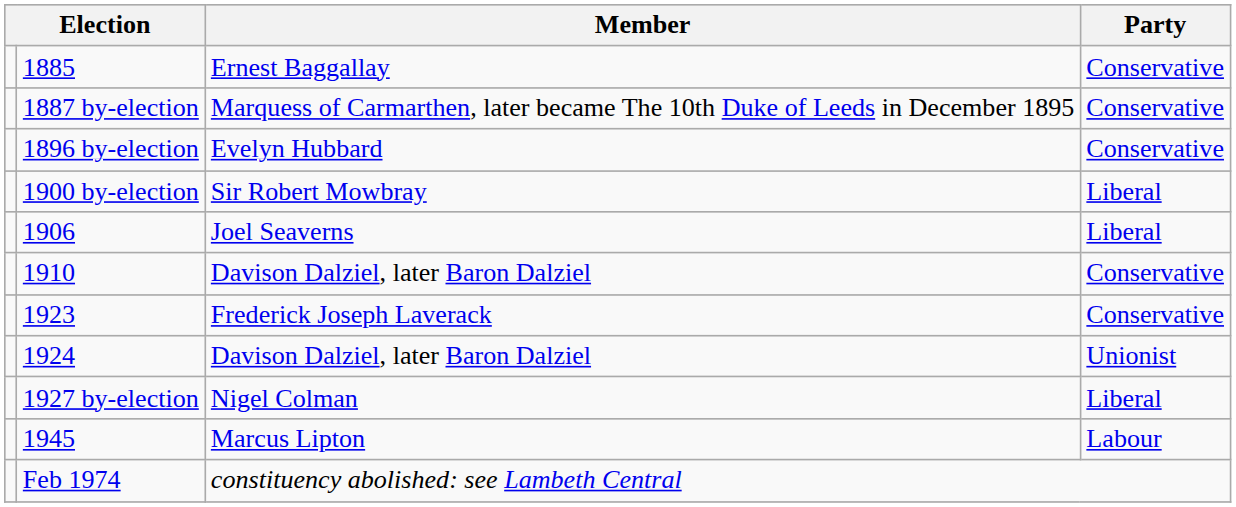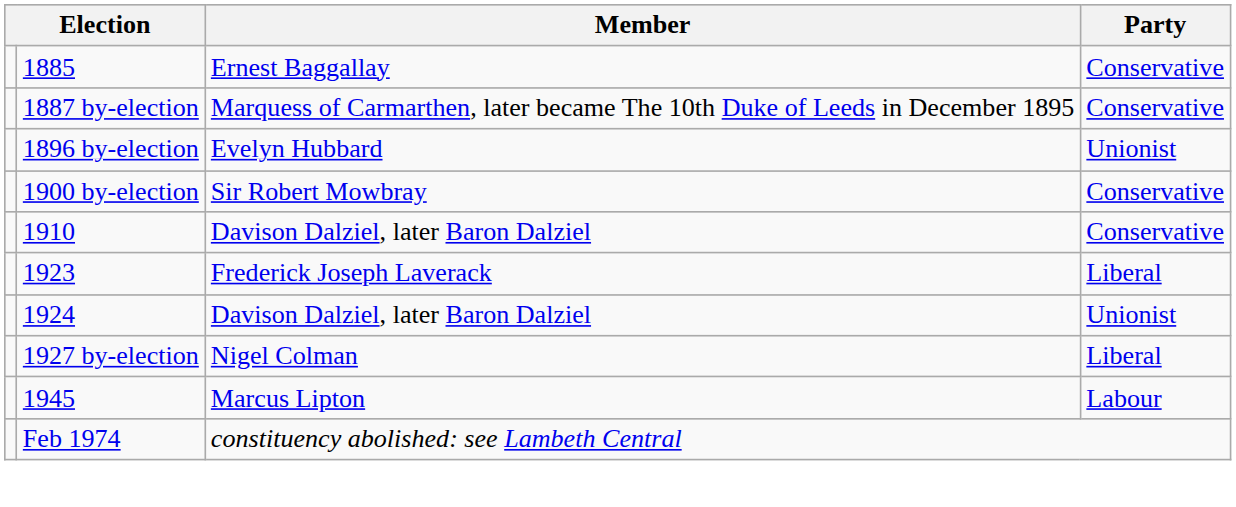(1155, 149) Conservative -> (1131, 149) Unionist
(1124, 190) Liberal -> (1155, 190) Conservative
- row: (49, 231)
(1155, 314) Conservative -> (1124, 273) Liberal
